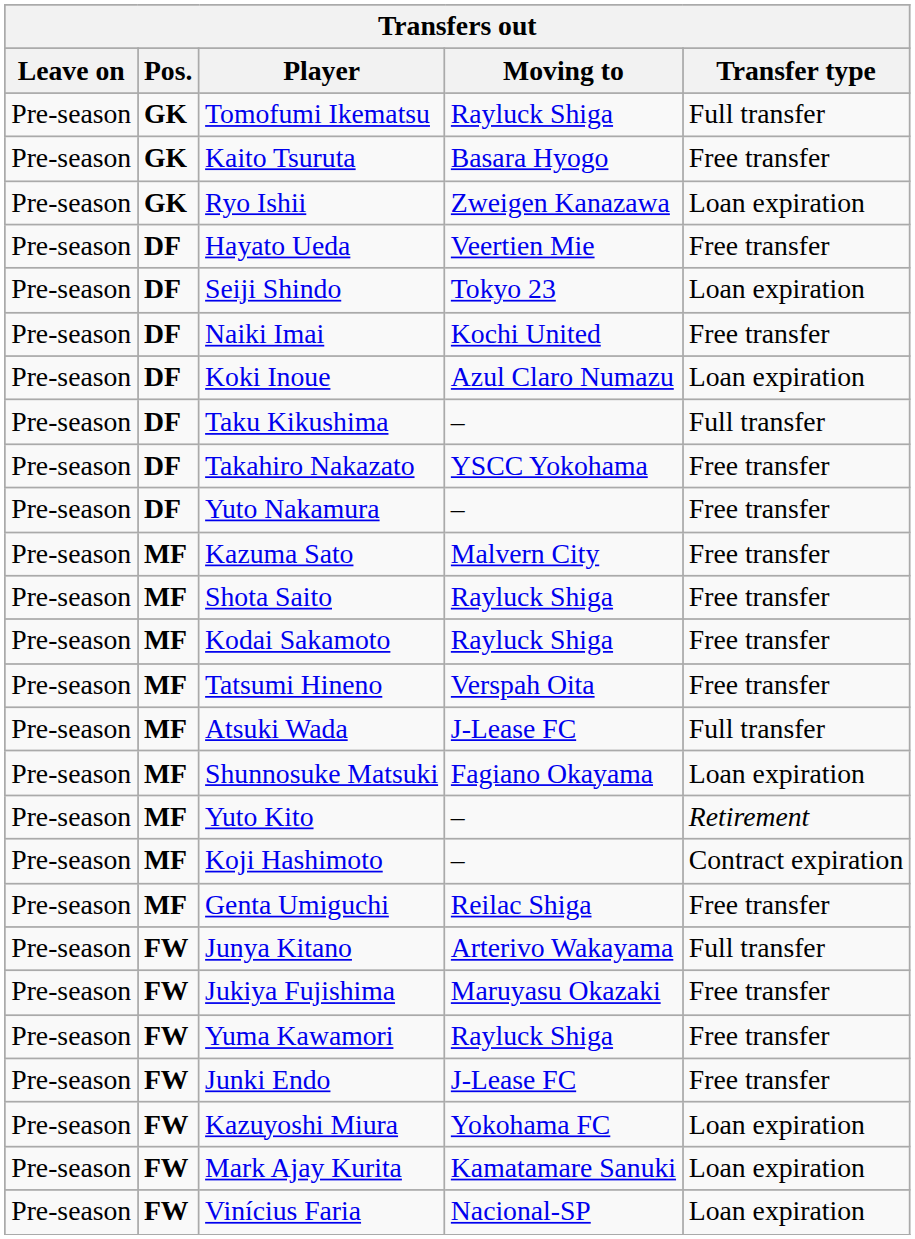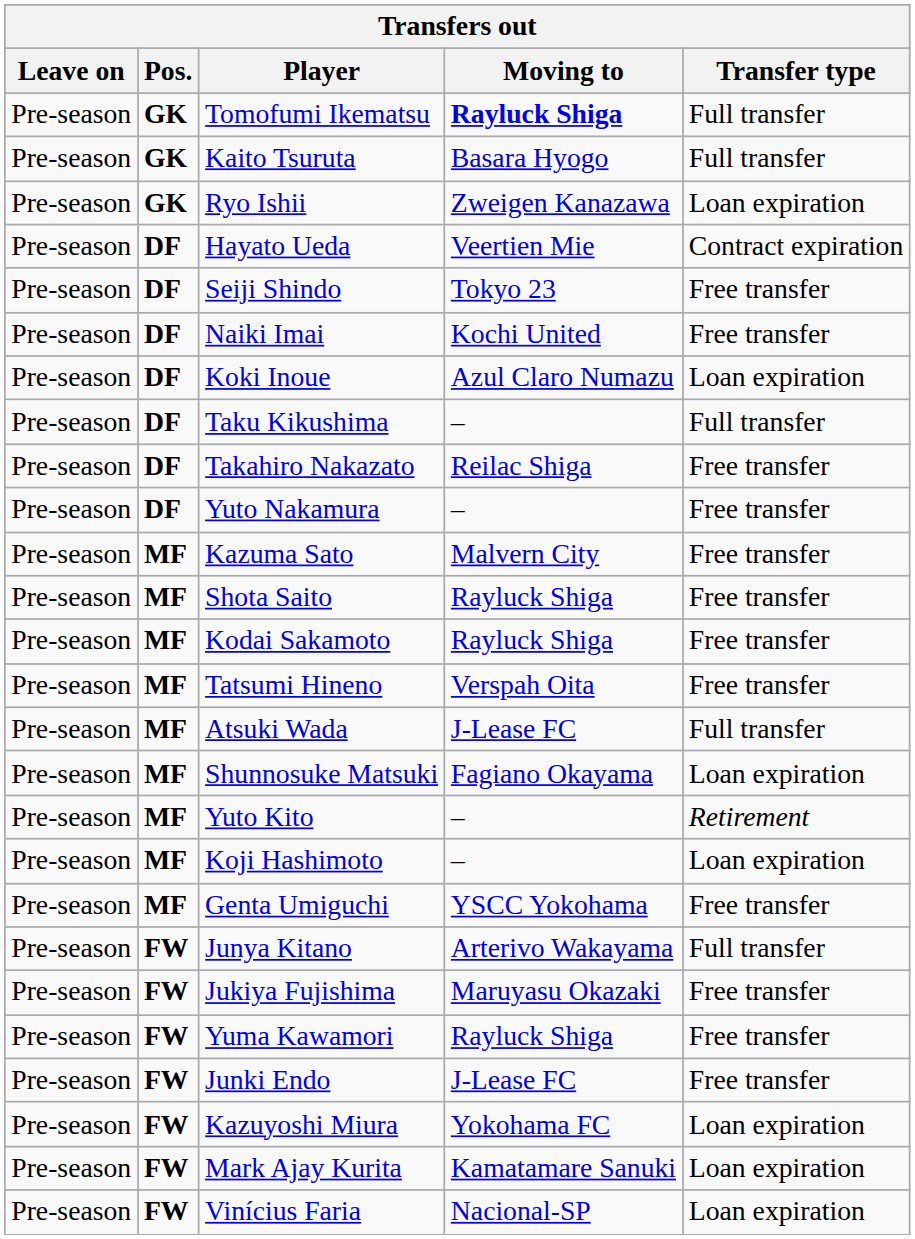(532, 114) normal -> (537, 114) bold
(759, 158) Free transfer -> (757, 158) Full transfer
(759, 245) Free transfer -> (796, 245) Contract expiration
(777, 289) Loan expiration -> (759, 289) Free transfer
(549, 465) YSCC Yokohama -> (521, 465) Reilac Shiga
(796, 860) Contract expiration -> (777, 860) Loan expiration
(521, 904) Reilac Shiga -> (549, 904) YSCC Yokohama
